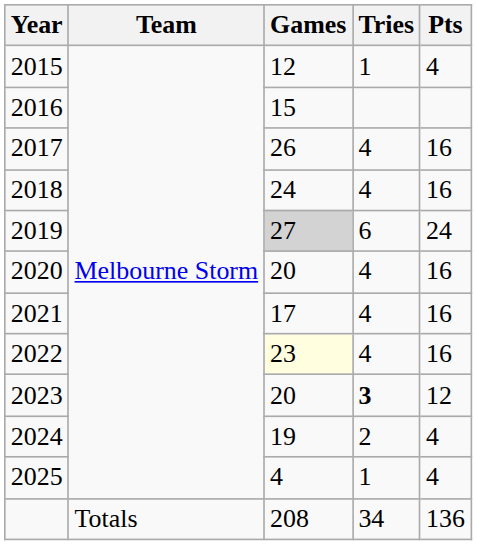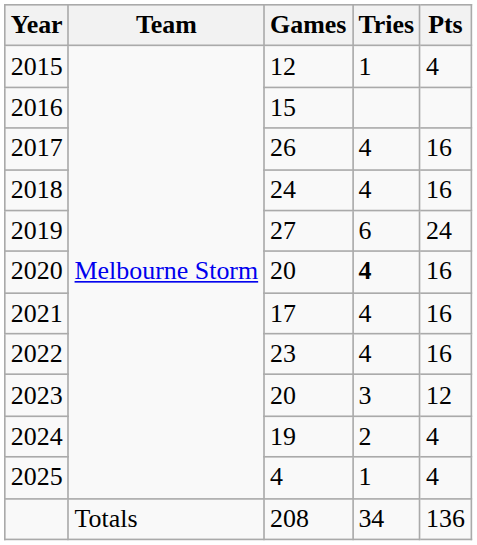(283, 230) lightgrey background -> (283, 230) no background
(365, 271) normal -> (365, 271) bold
(283, 353) lightyellow background -> (283, 353) no background
(365, 395) bold -> (365, 395) normal
